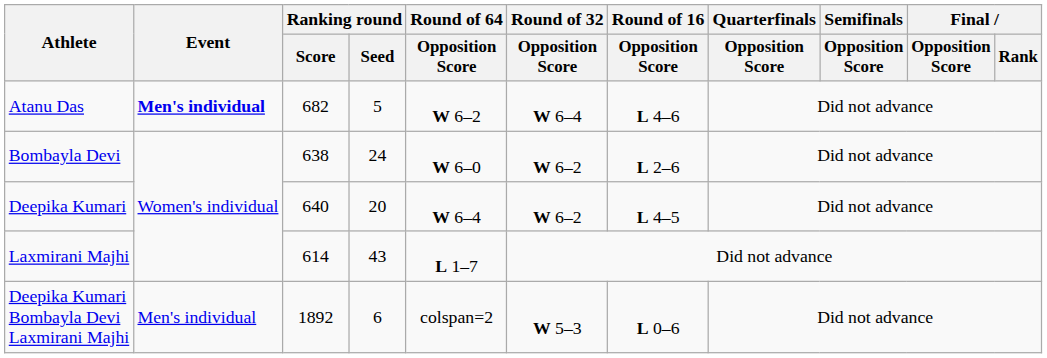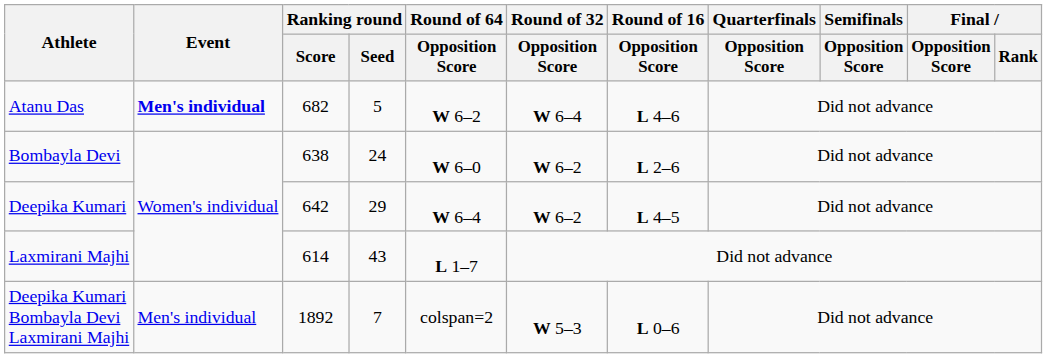(316, 206) 640 -> (316, 206) 642
(377, 206) 20 -> (377, 206) 29
(377, 317) 6 -> (377, 317) 7
